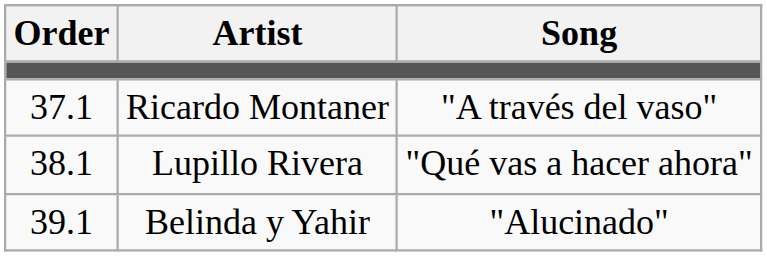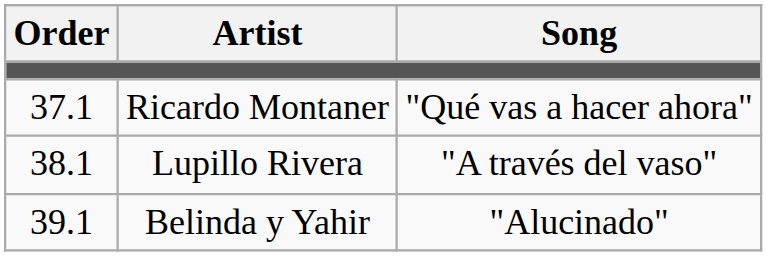(579, 106) "A través del vaso" -> (579, 106) "Qué vas a hacer ahora"
(579, 163) "Qué vas a hacer ahora" -> (579, 163) "A través del vaso"
